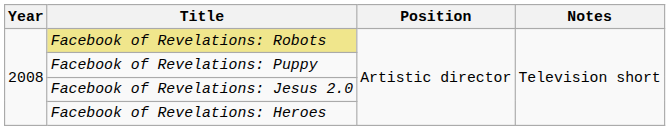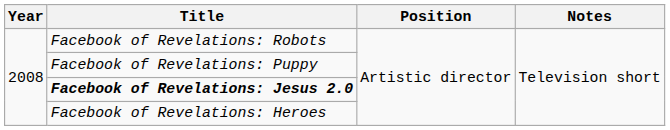(189, 41) khaki background -> (189, 41) no background
(202, 89) normal -> (202, 89) bold
